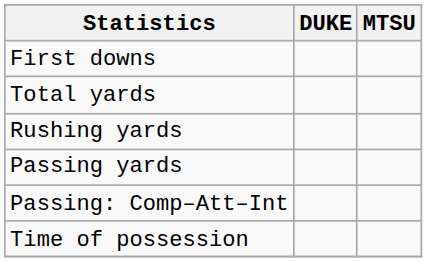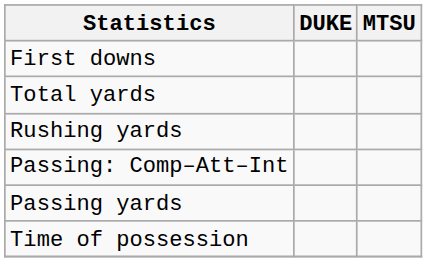rows swapped: (96, 167) <-> (149, 203)
